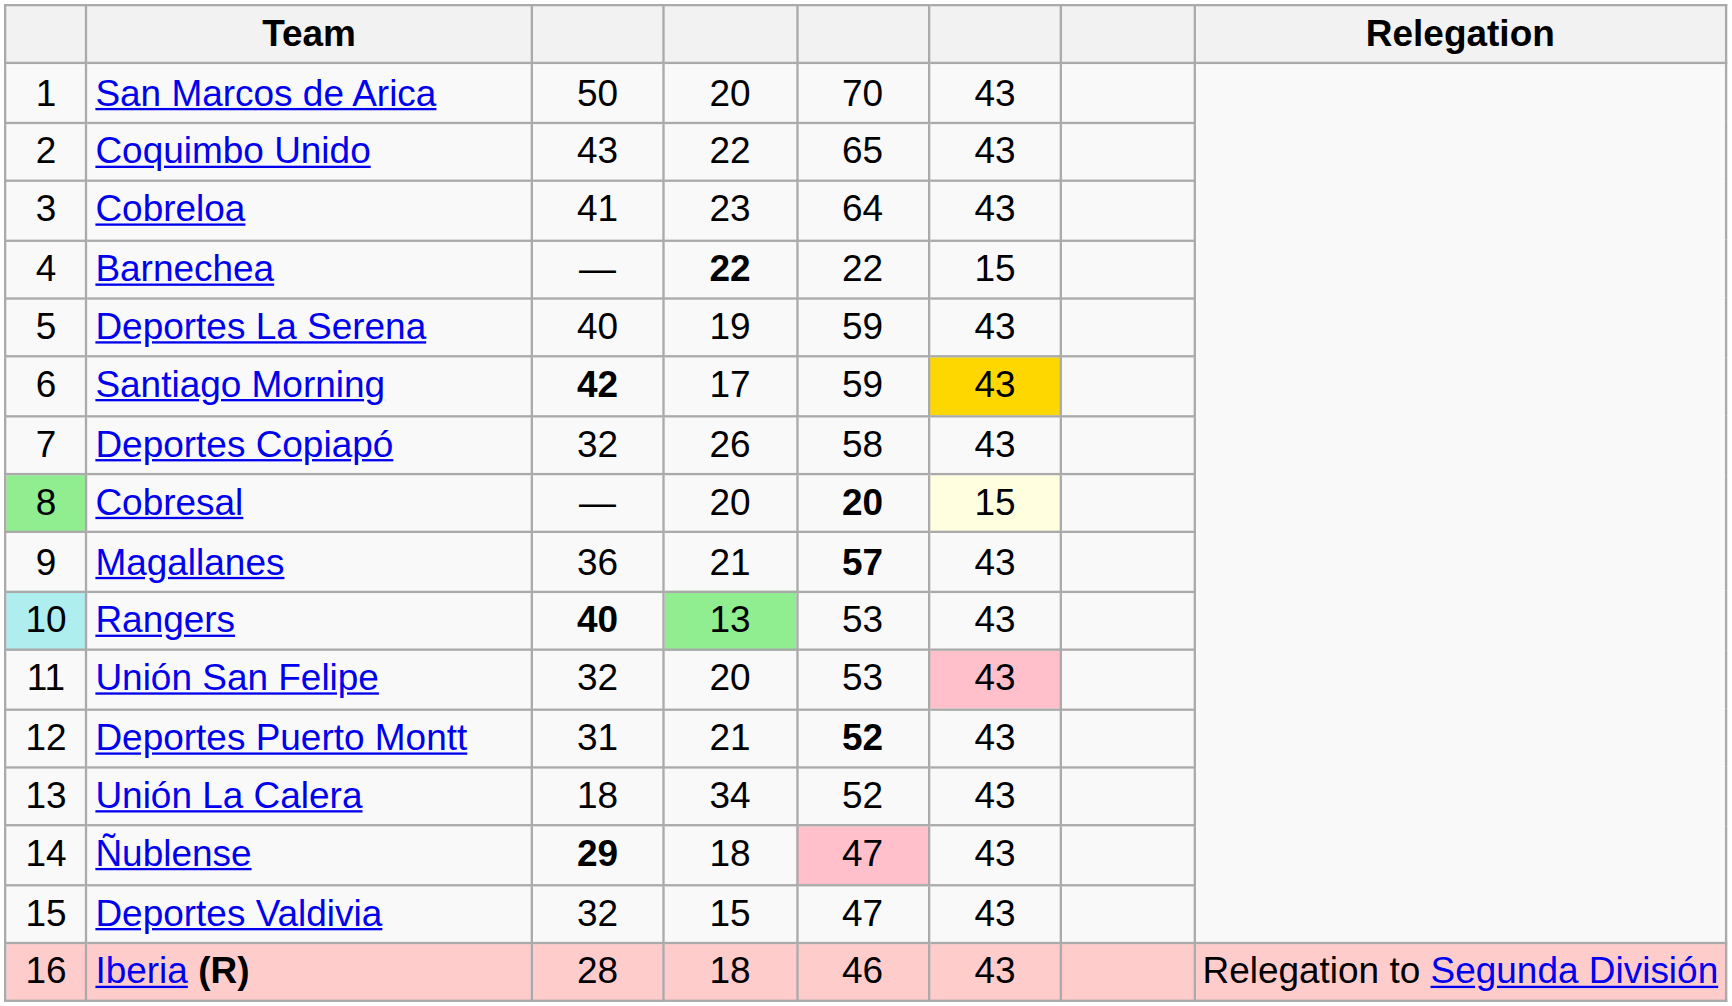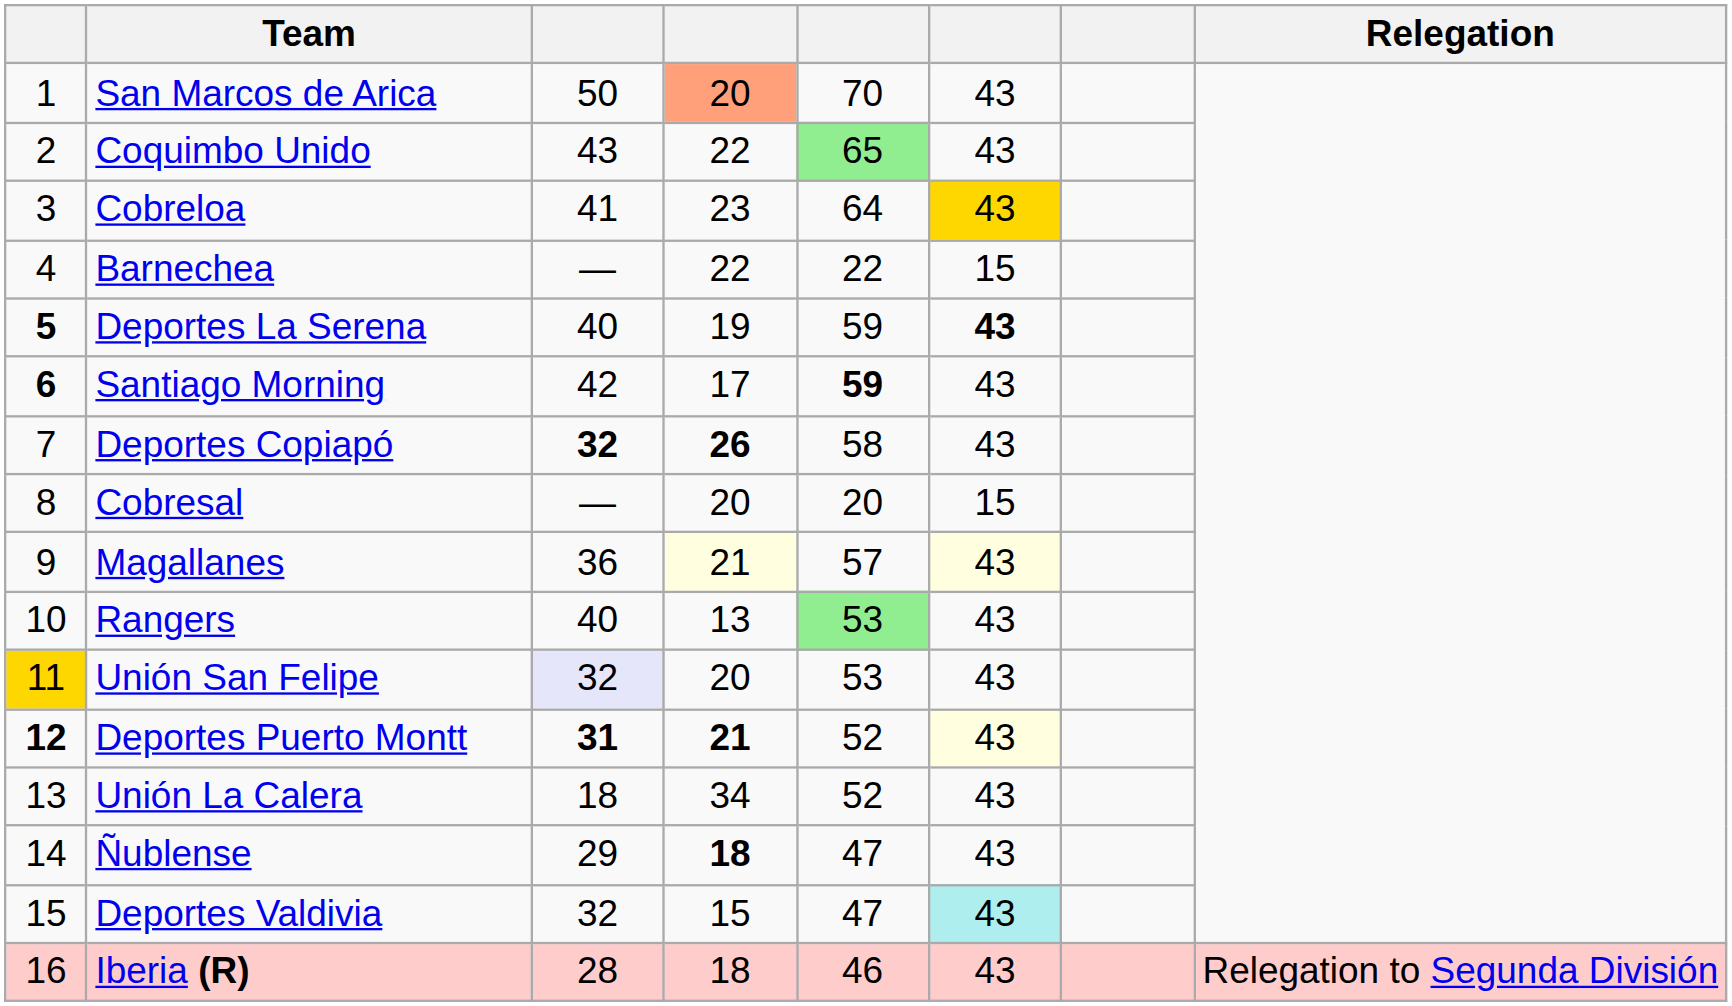(730, 92) no background -> (730, 92) lightsalmon background
(863, 151) no background -> (863, 151) lightgreen background
(995, 209) no background -> (995, 209) gold background
(730, 268) bold -> (730, 268) normal
(46, 326) normal -> (46, 326) bold
(995, 326) normal -> (995, 326) bold
(46, 385) normal -> (46, 385) bold
(598, 385) bold -> (598, 385) normal
(863, 385) normal -> (863, 385) bold
(995, 385) gold background -> (995, 385) no background
(598, 444) normal -> (598, 444) bold
(730, 444) normal -> (730, 444) bold
(46, 502) lightgreen background -> (46, 502) no background
(863, 502) bold -> (863, 502) normal
(995, 502) lightyellow background -> (995, 502) no background
(730, 561) no background -> (730, 561) lightyellow background
(863, 561) bold -> (863, 561) normal
(995, 561) no background -> (995, 561) lightyellow background
(46, 619) paleturquoise background -> (46, 619) no background
(598, 619) bold -> (598, 619) normal
(730, 619) lightgreen background -> (730, 619) no background
(863, 619) no background -> (863, 619) lightgreen background
(46, 678) no background -> (46, 678) gold background
(598, 678) no background -> (598, 678) lavender background
(995, 678) pink background -> (995, 678) no background
(46, 737) normal -> (46, 737) bold
(598, 737) normal -> (598, 737) bold
(730, 737) normal -> (730, 737) bold
(863, 737) bold -> (863, 737) normal
(995, 737) no background -> (995, 737) lightyellow background
(598, 854) bold -> (598, 854) normal
(730, 854) normal -> (730, 854) bold
(863, 854) pink background -> (863, 854) no background
(995, 913) no background -> (995, 913) paleturquoise background
